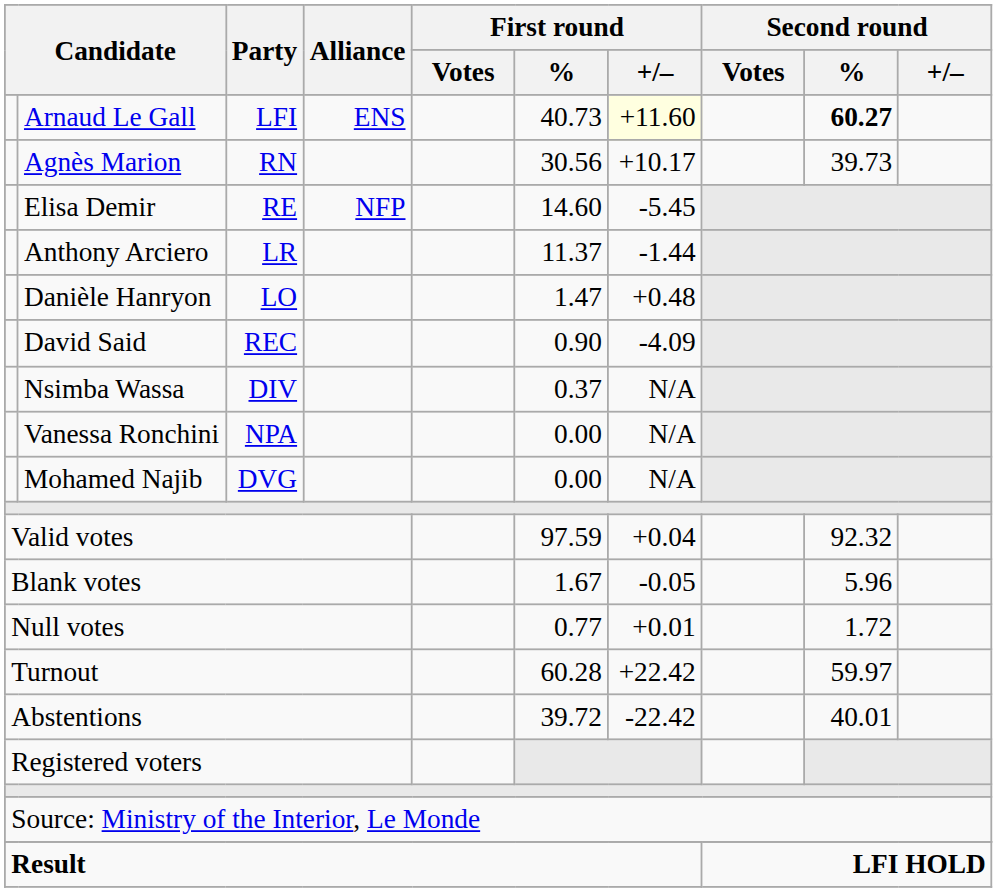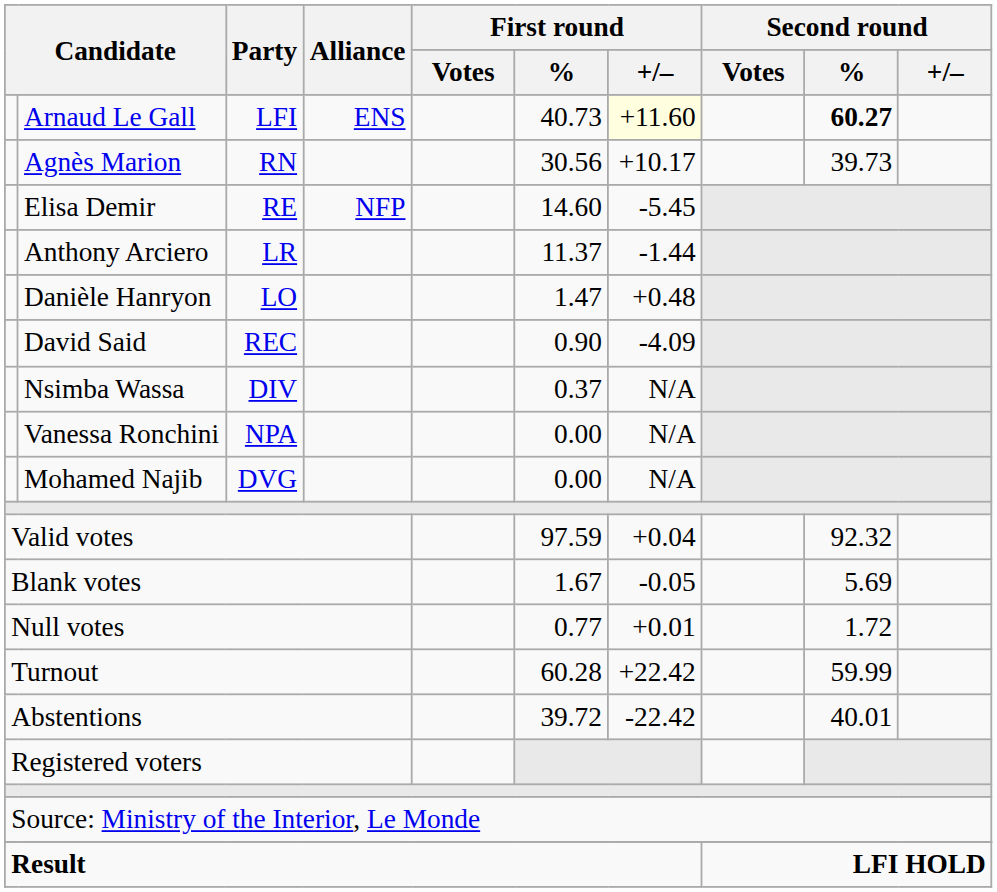(868, 581) 5.96 -> (868, 581) 5.69
(861, 671) 59.97 -> (861, 671) 59.99
